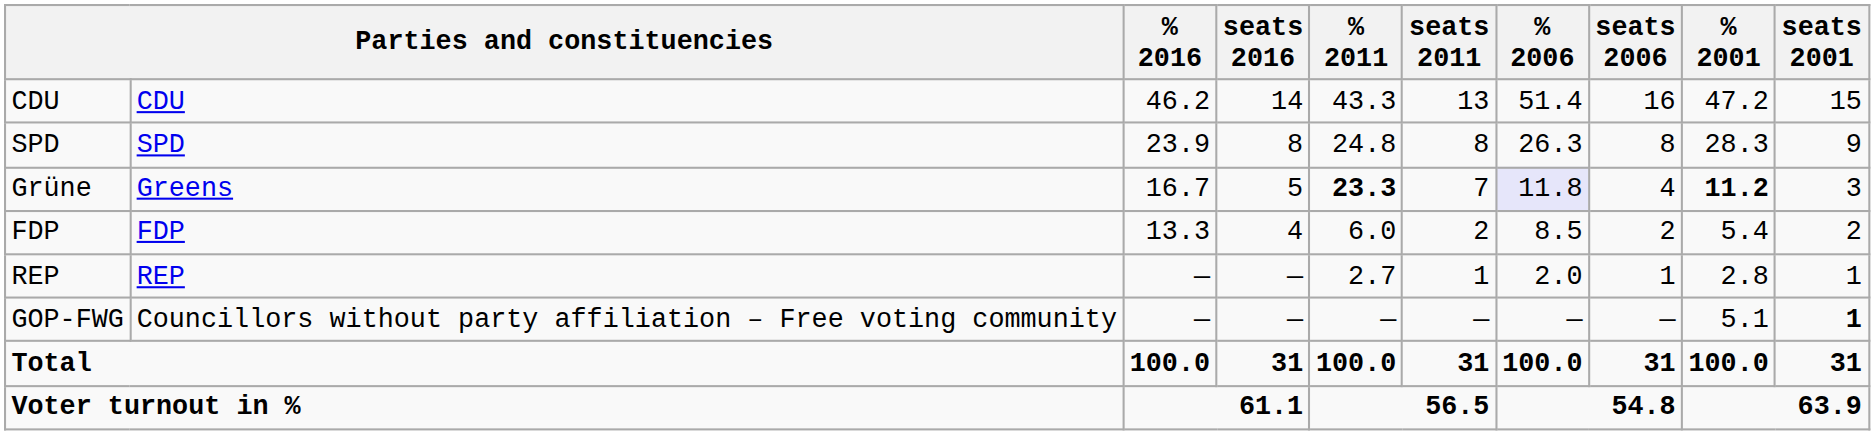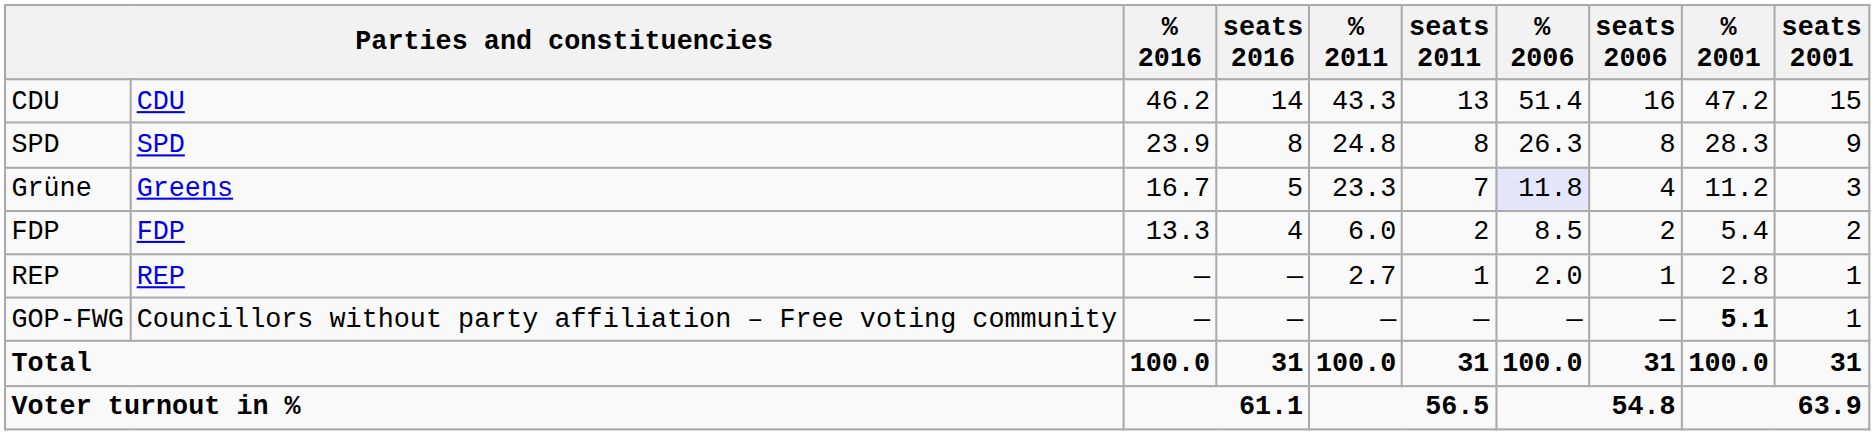(1364, 189) bold -> (1364, 189) normal
(1737, 189) bold -> (1737, 189) normal
(1745, 320) normal -> (1745, 320) bold
(1854, 320) bold -> (1854, 320) normal
